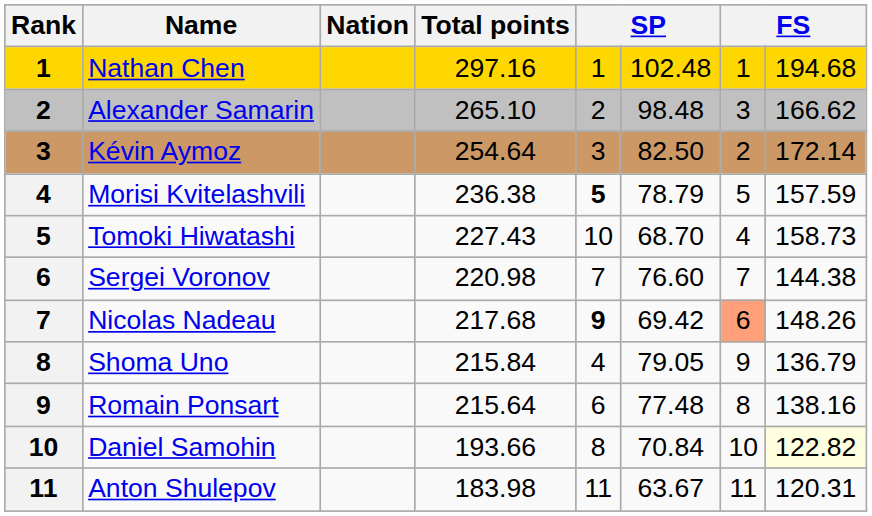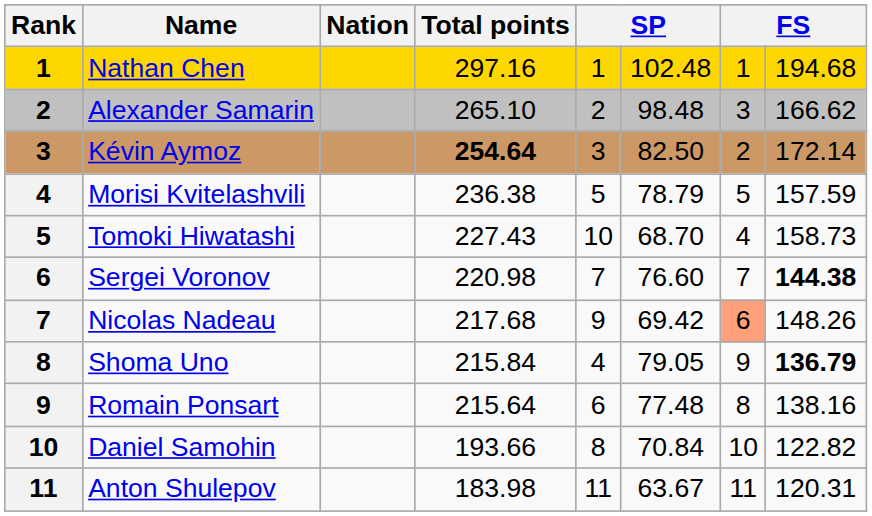(495, 151) normal -> (495, 151) bold
(598, 194) bold -> (598, 194) normal
(816, 278) normal -> (816, 278) bold
(598, 320) bold -> (598, 320) normal
(816, 362) normal -> (816, 362) bold
(816, 446) lightyellow background -> (816, 446) no background
